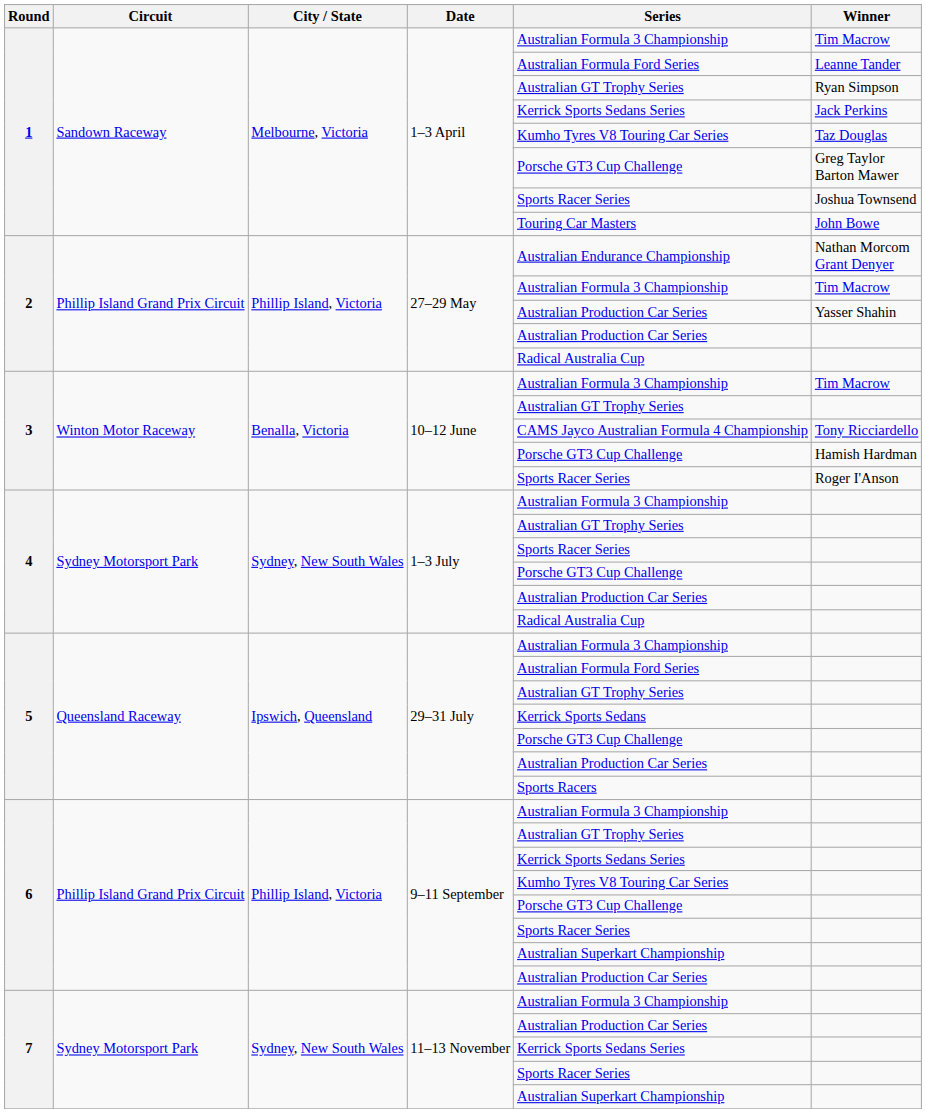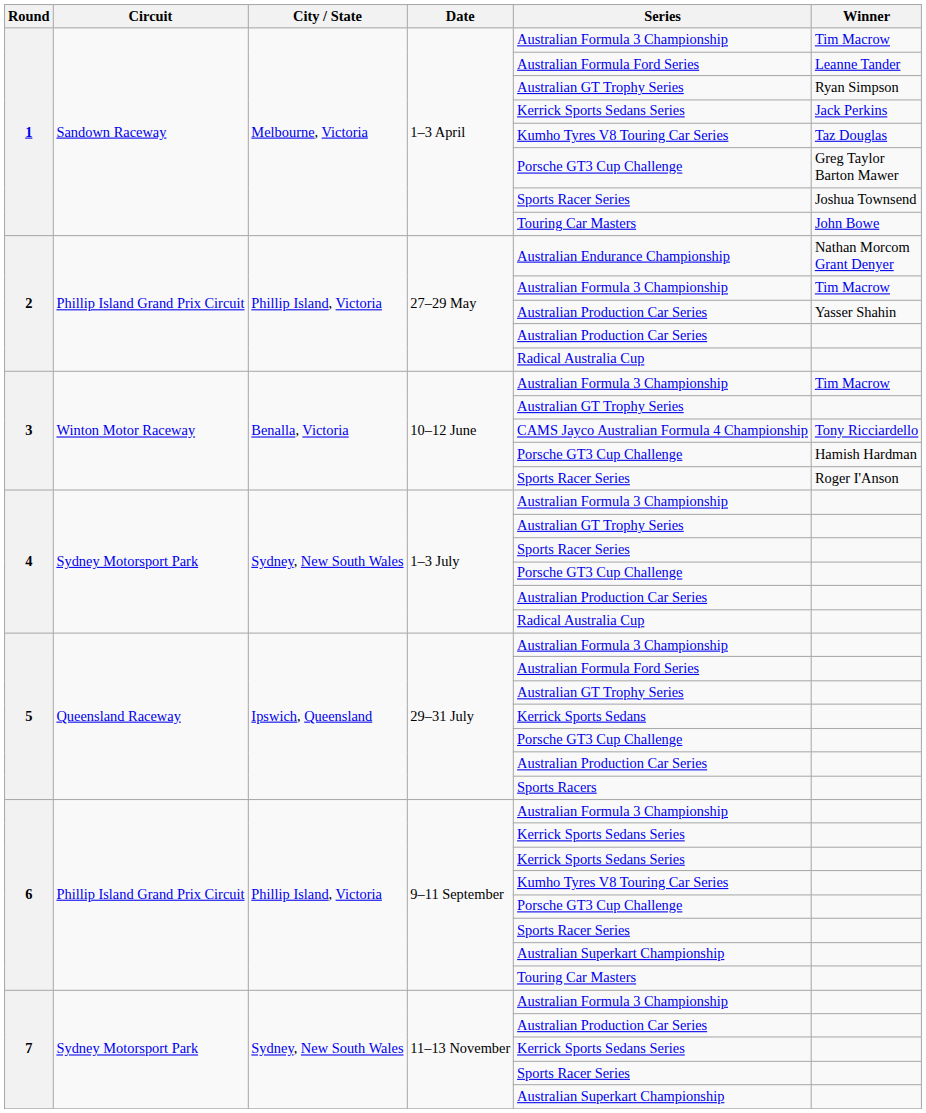(600, 834) Australian GT Trophy Series -> (601, 834) Kerrick Sports Sedans Series
(612, 977) Australian Production Car Series -> (577, 977) Touring Car Masters
